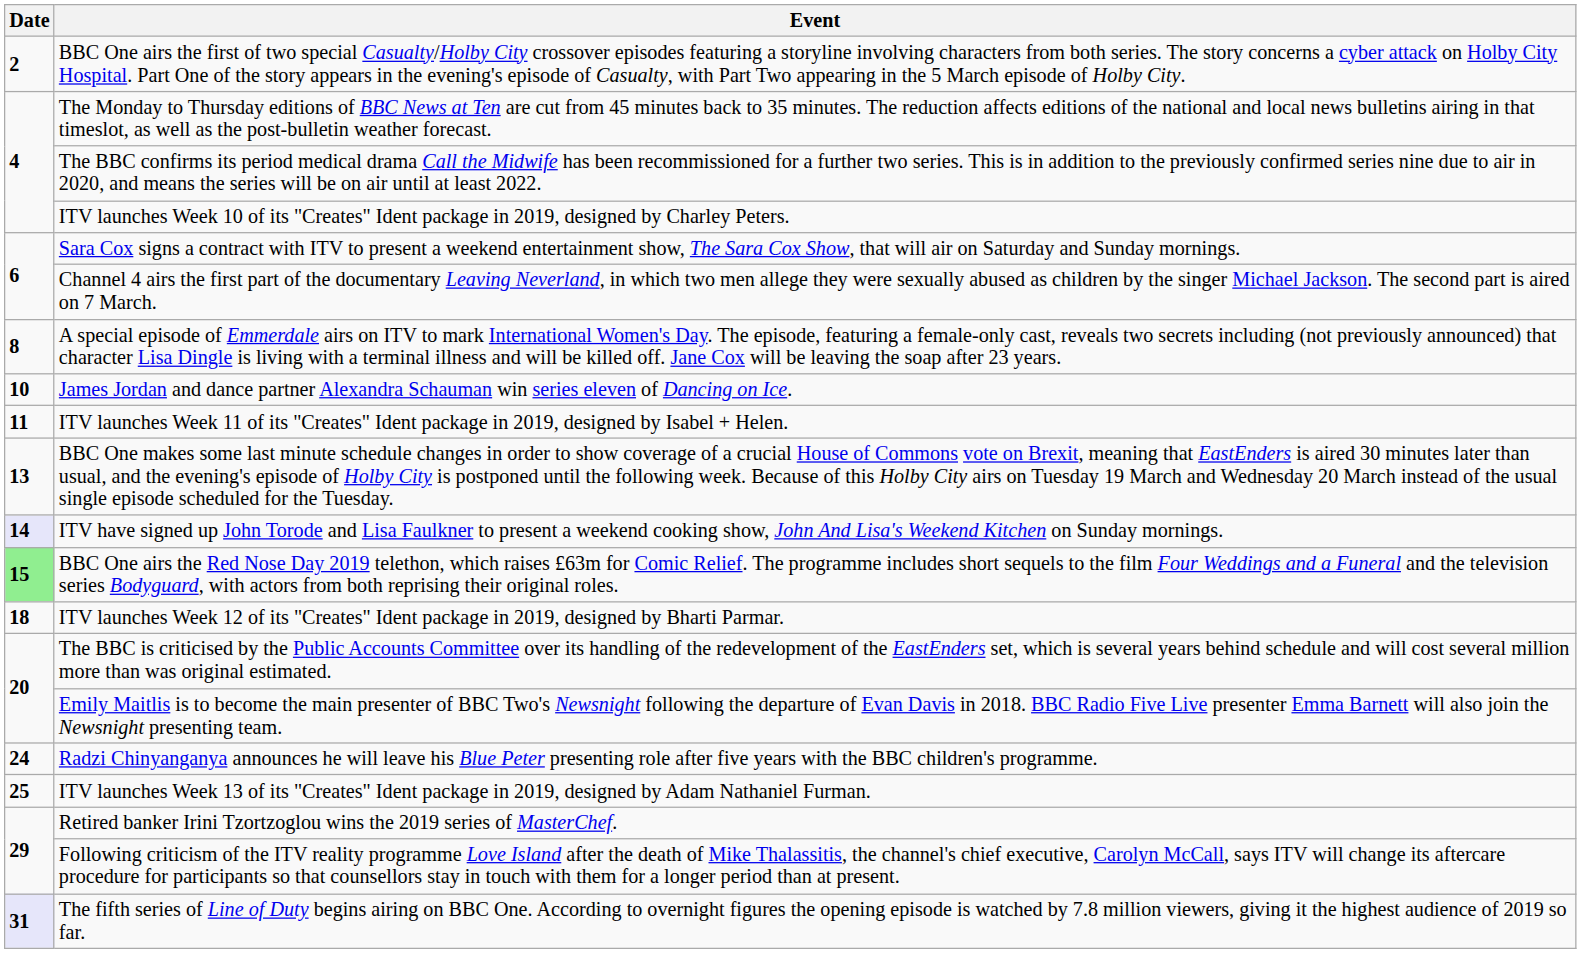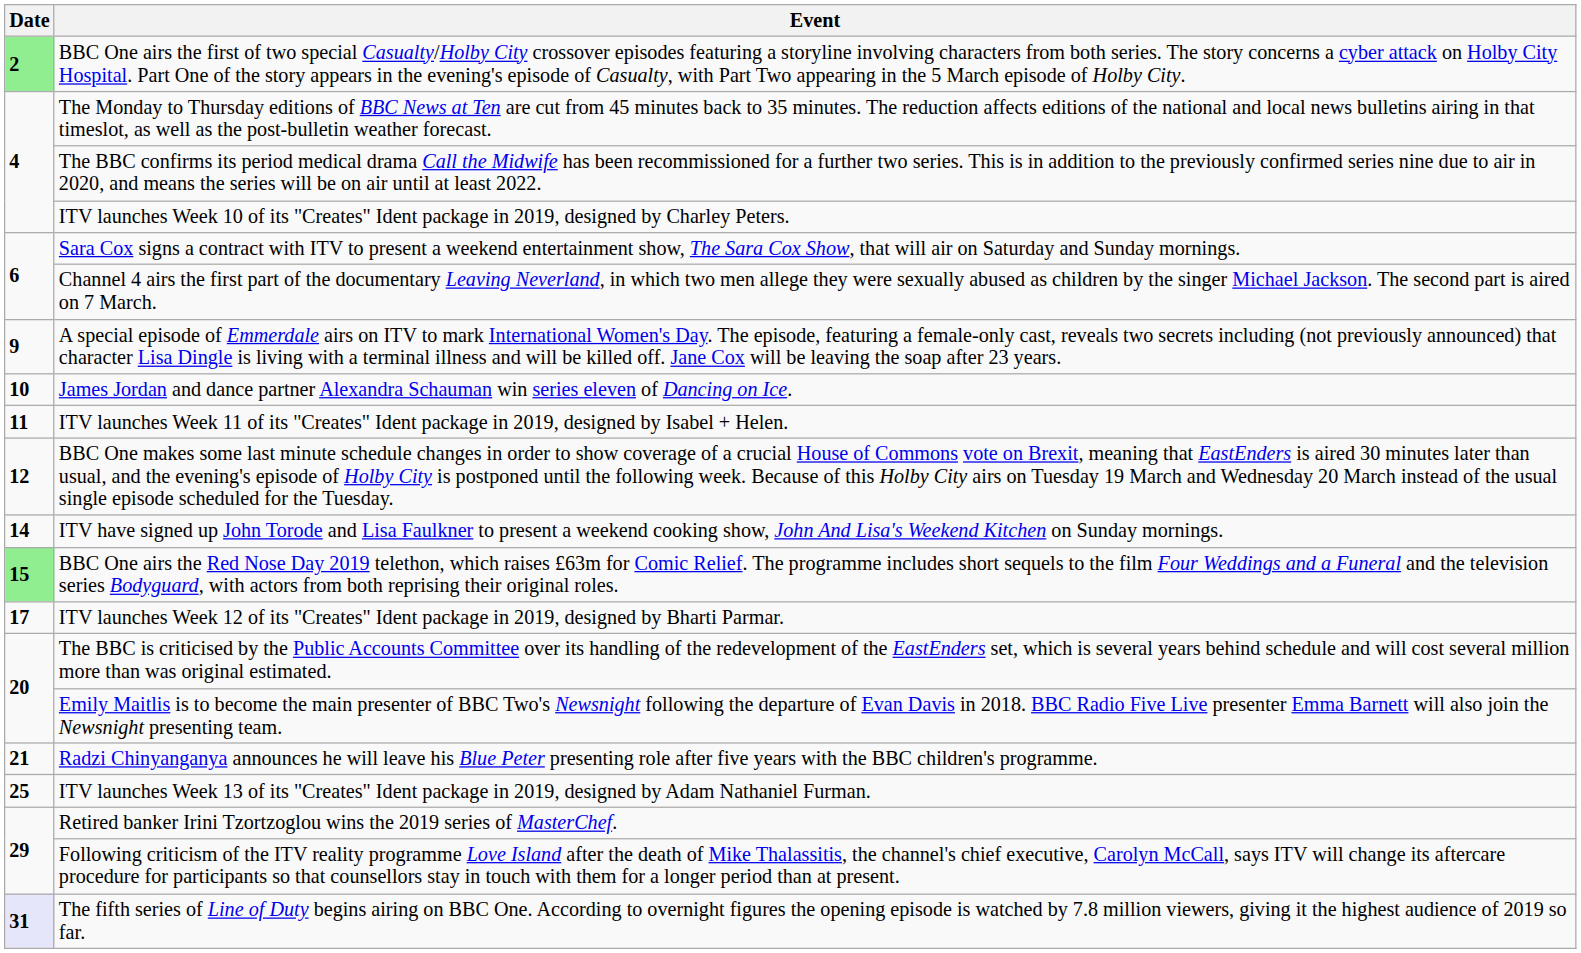(14, 63) no background -> (14, 63) lightgreen background
(14, 346) 8 -> (14, 346) 9
(19, 476) 13 -> (19, 476) 12
(19, 530) lavender background -> (19, 530) no background
(19, 617) 18 -> (19, 617) 17
(19, 758) 24 -> (19, 758) 21
